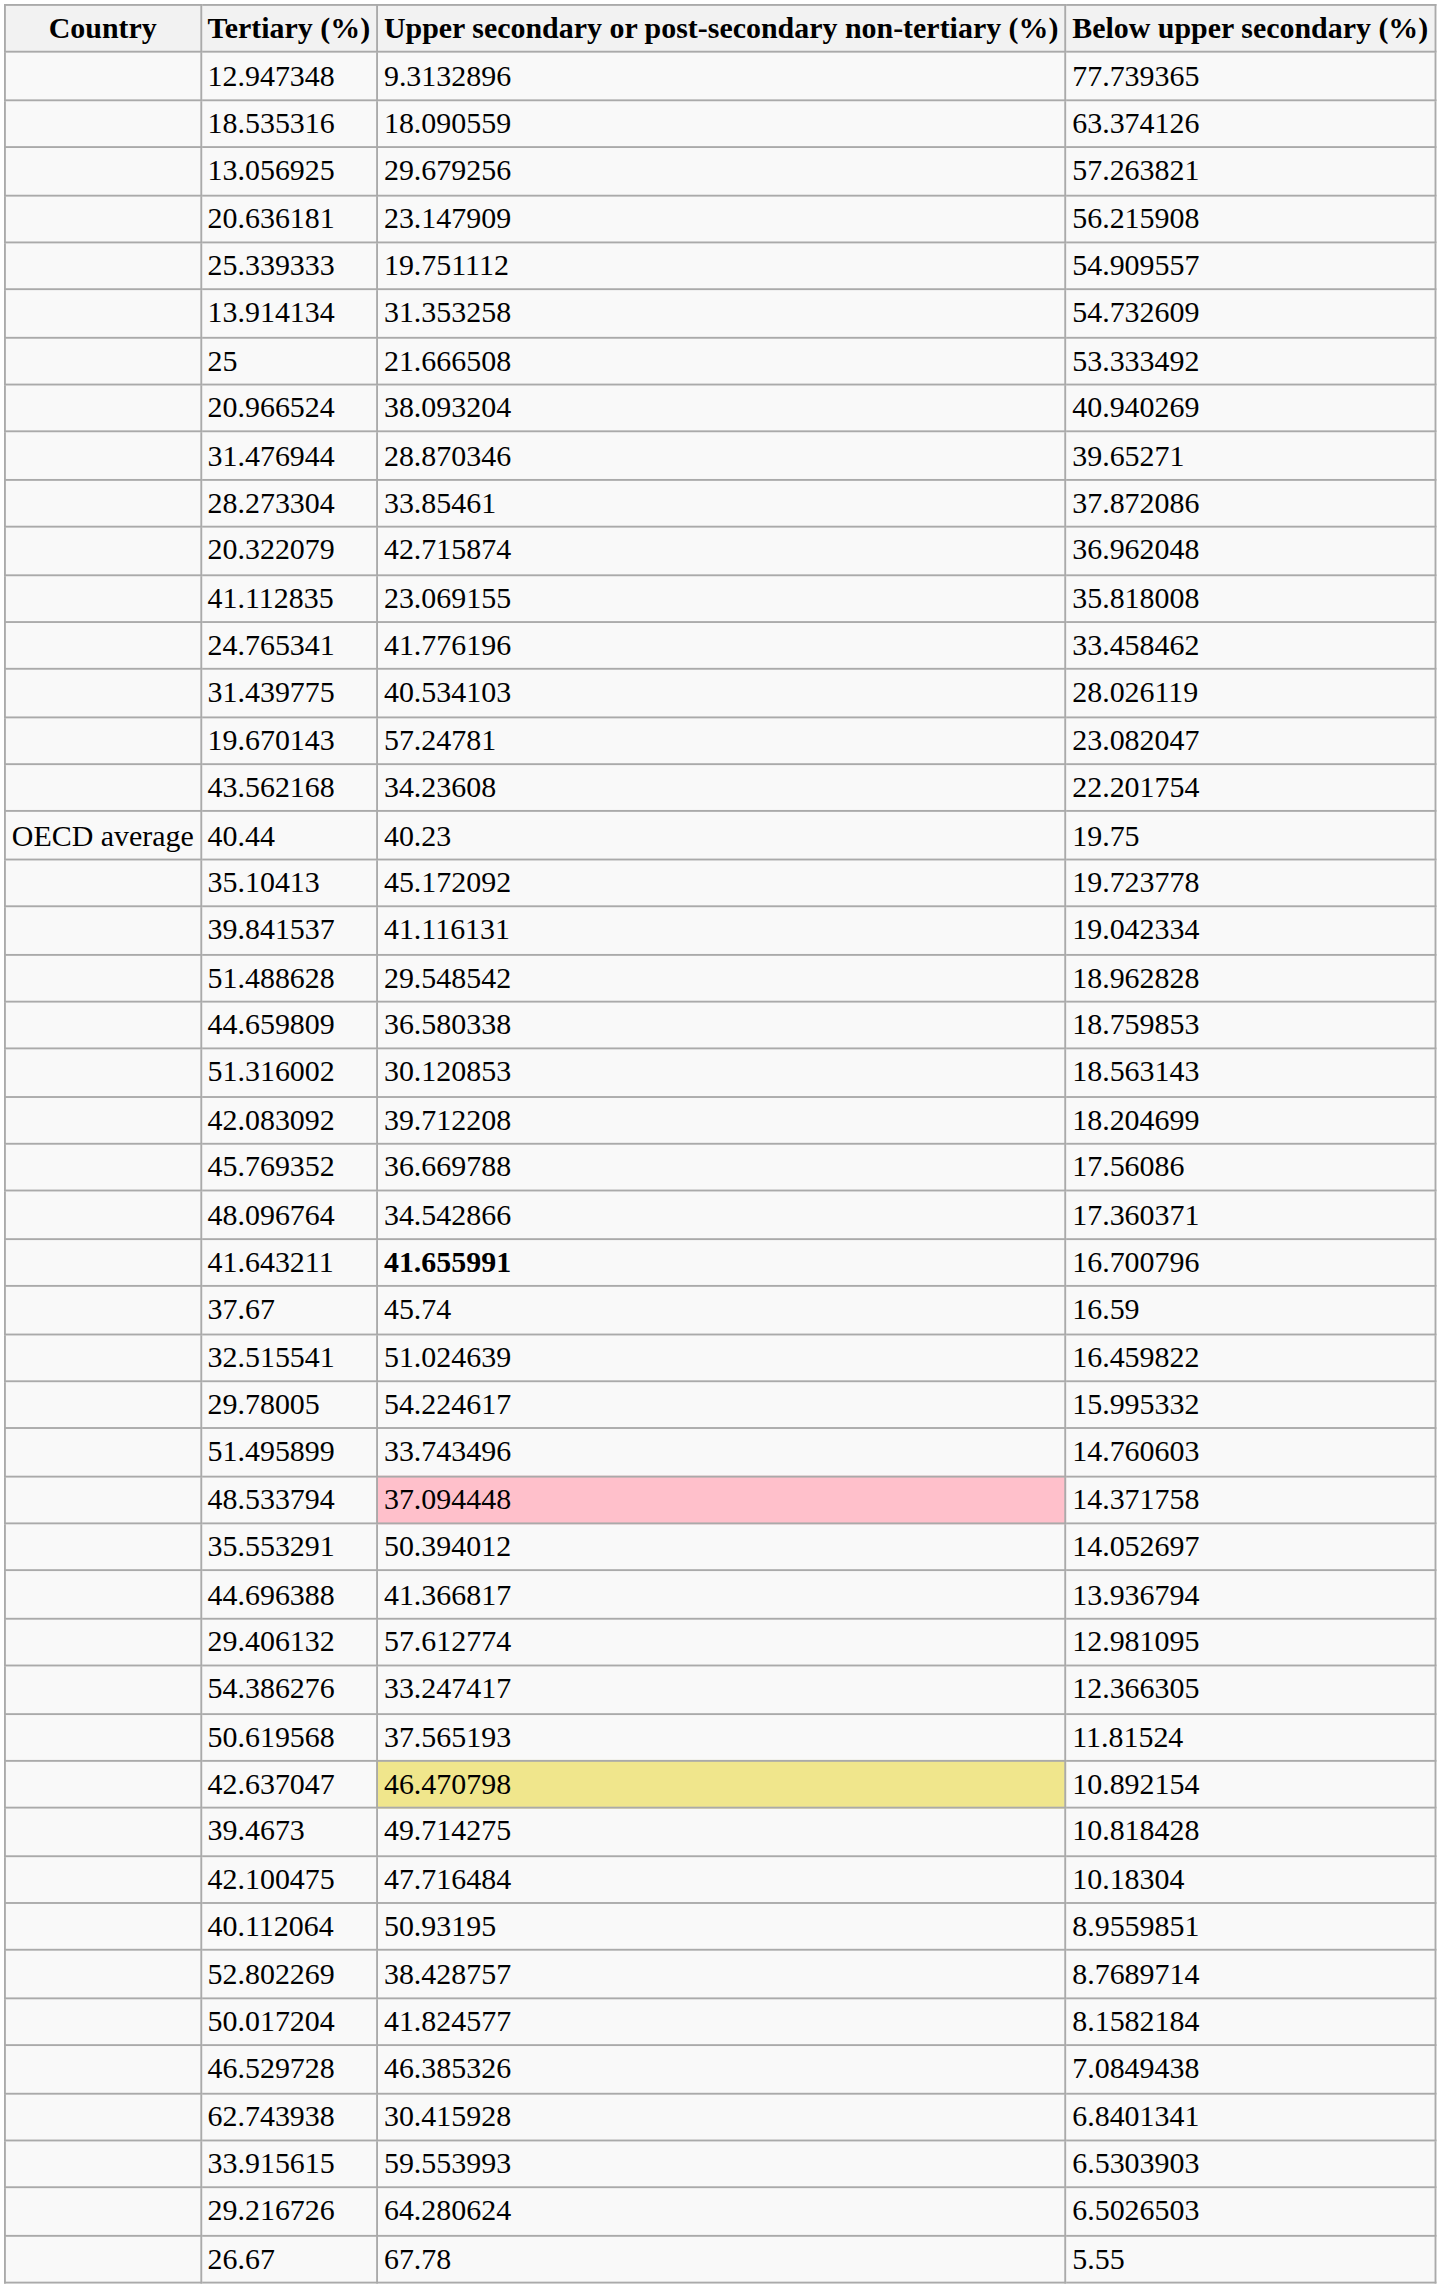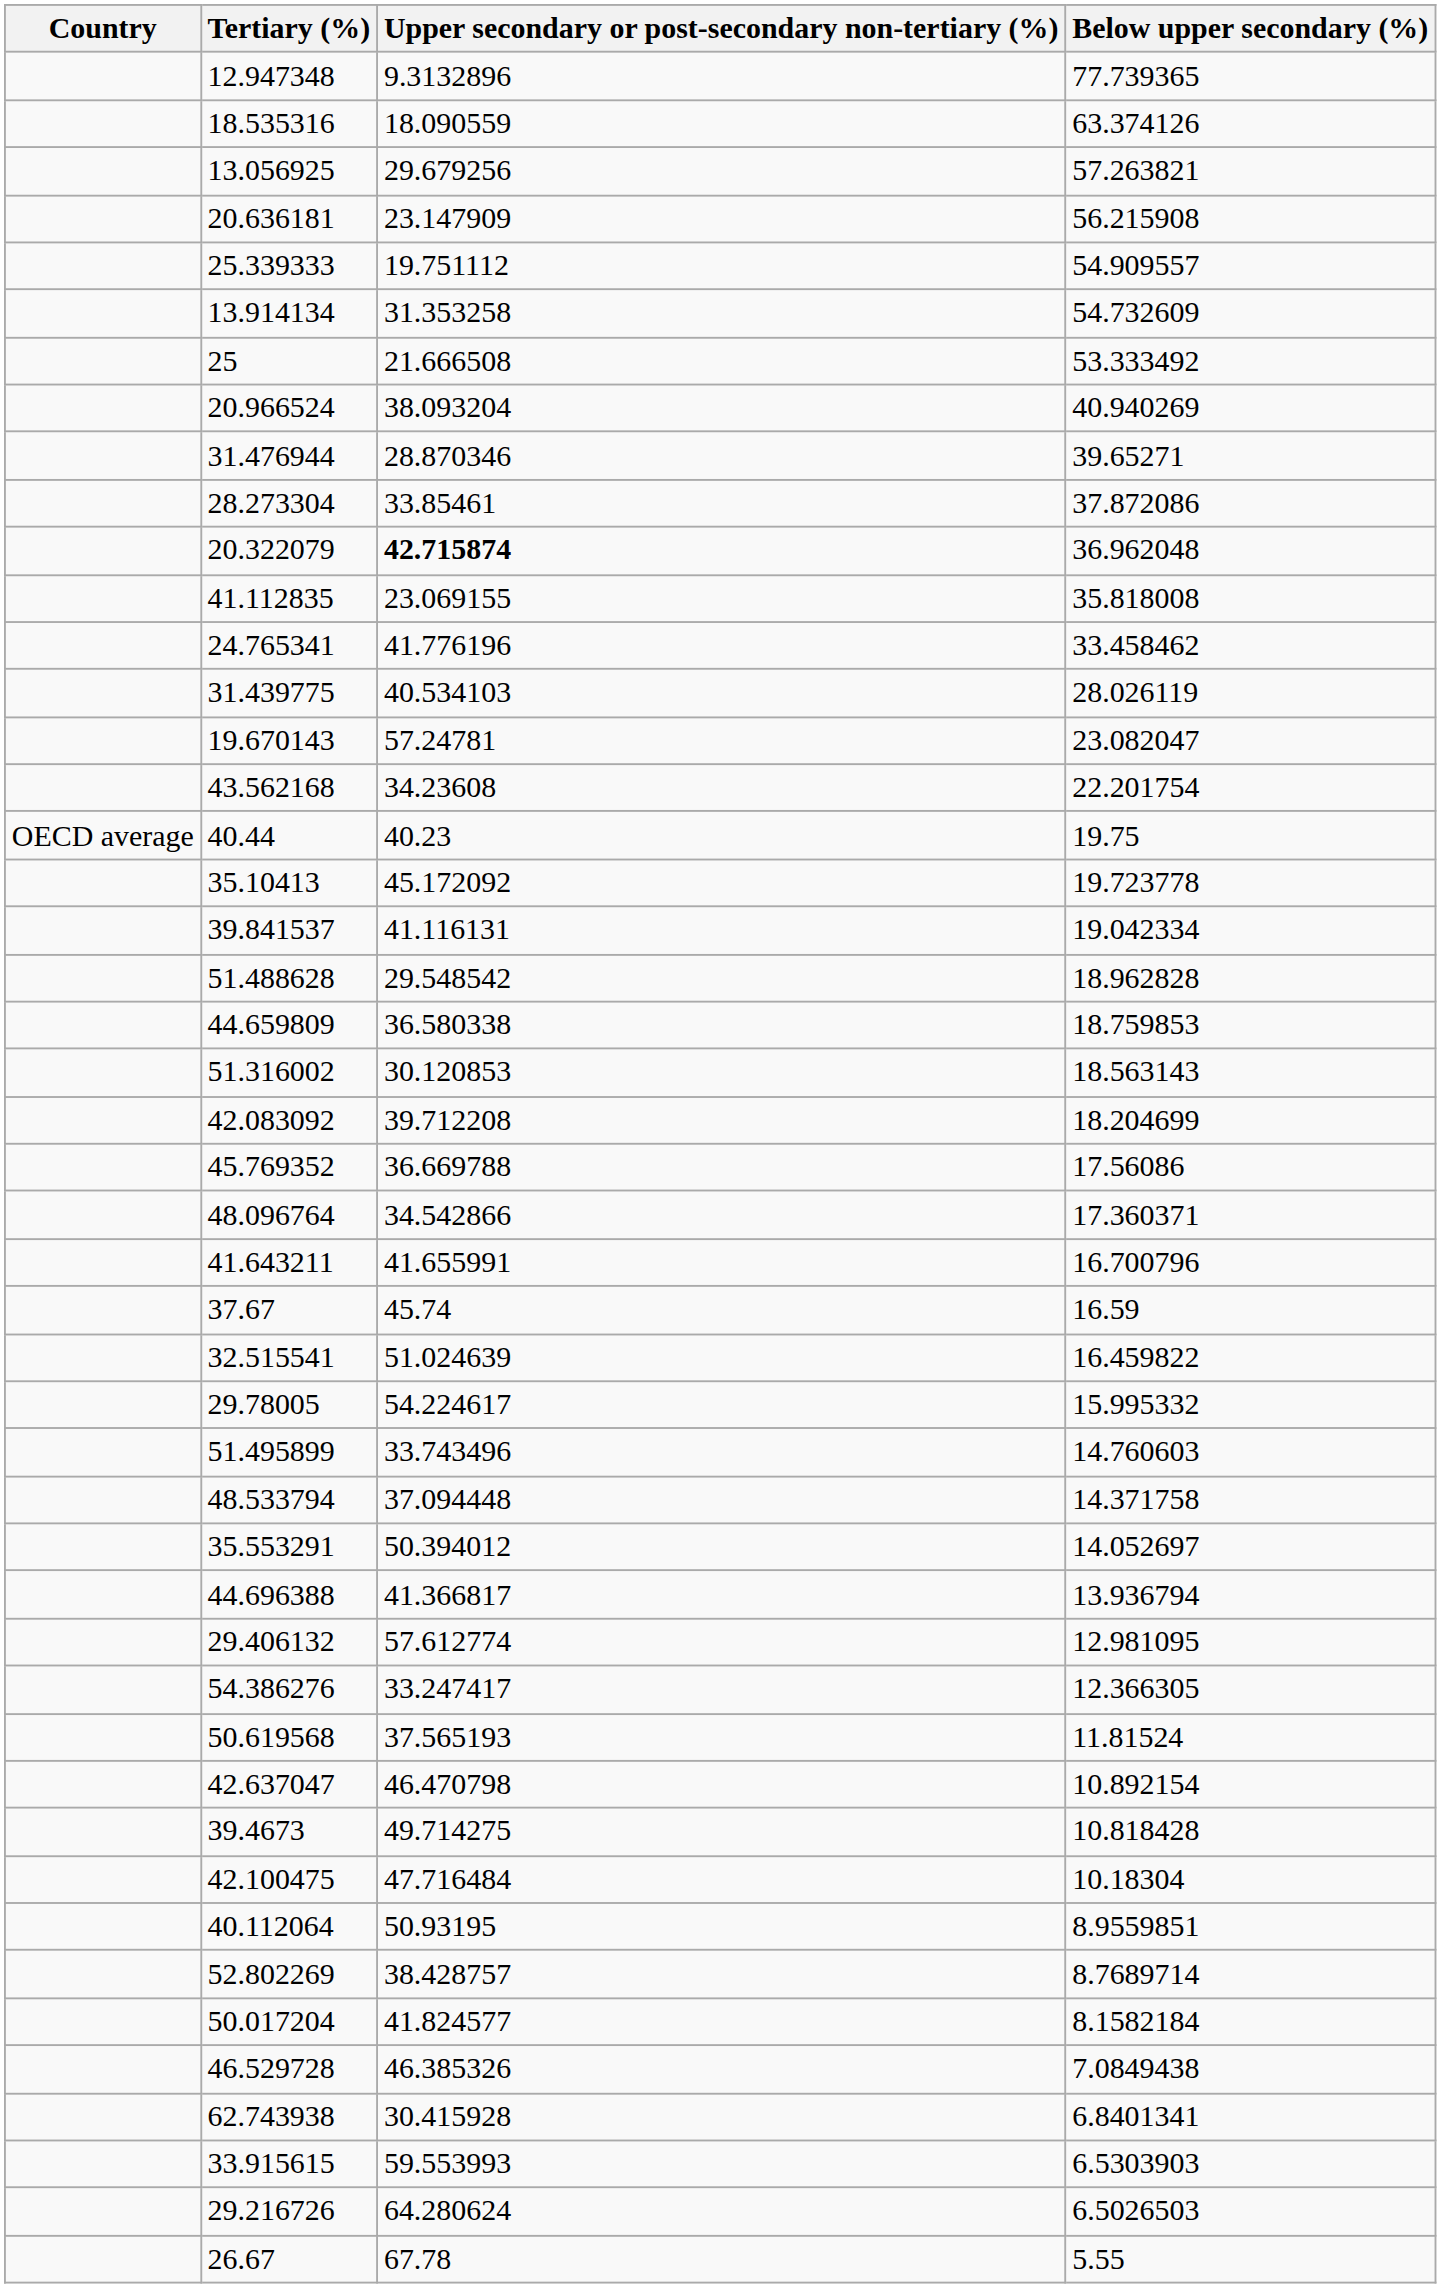(448, 550) normal -> (448, 550) bold
(448, 1261) bold -> (448, 1261) normal
(448, 1499) pink background -> (448, 1499) no background
(448, 1783) khaki background -> (448, 1783) no background
